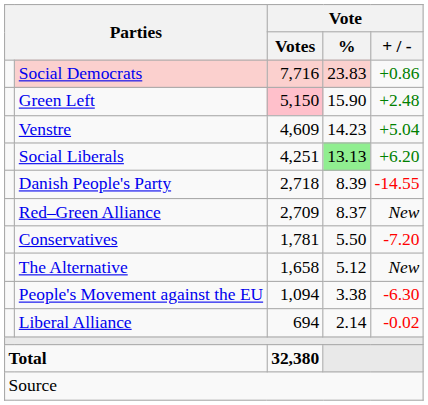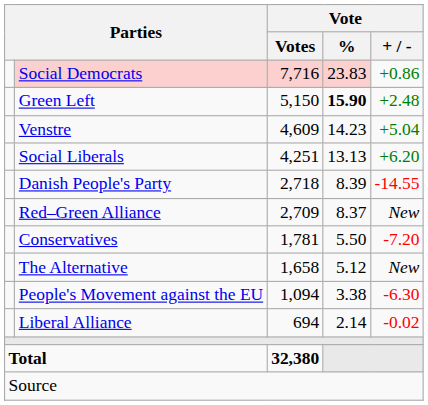(300, 101) pink background -> (300, 101) no background
(347, 101) normal -> (347, 101) bold
(347, 156) lightgreen background -> (347, 156) no background
